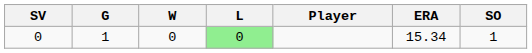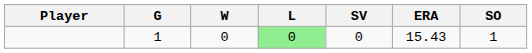columns swapped: (333, 16) <-> (38, 16)
(426, 38) 15.34 -> (426, 38) 15.43
